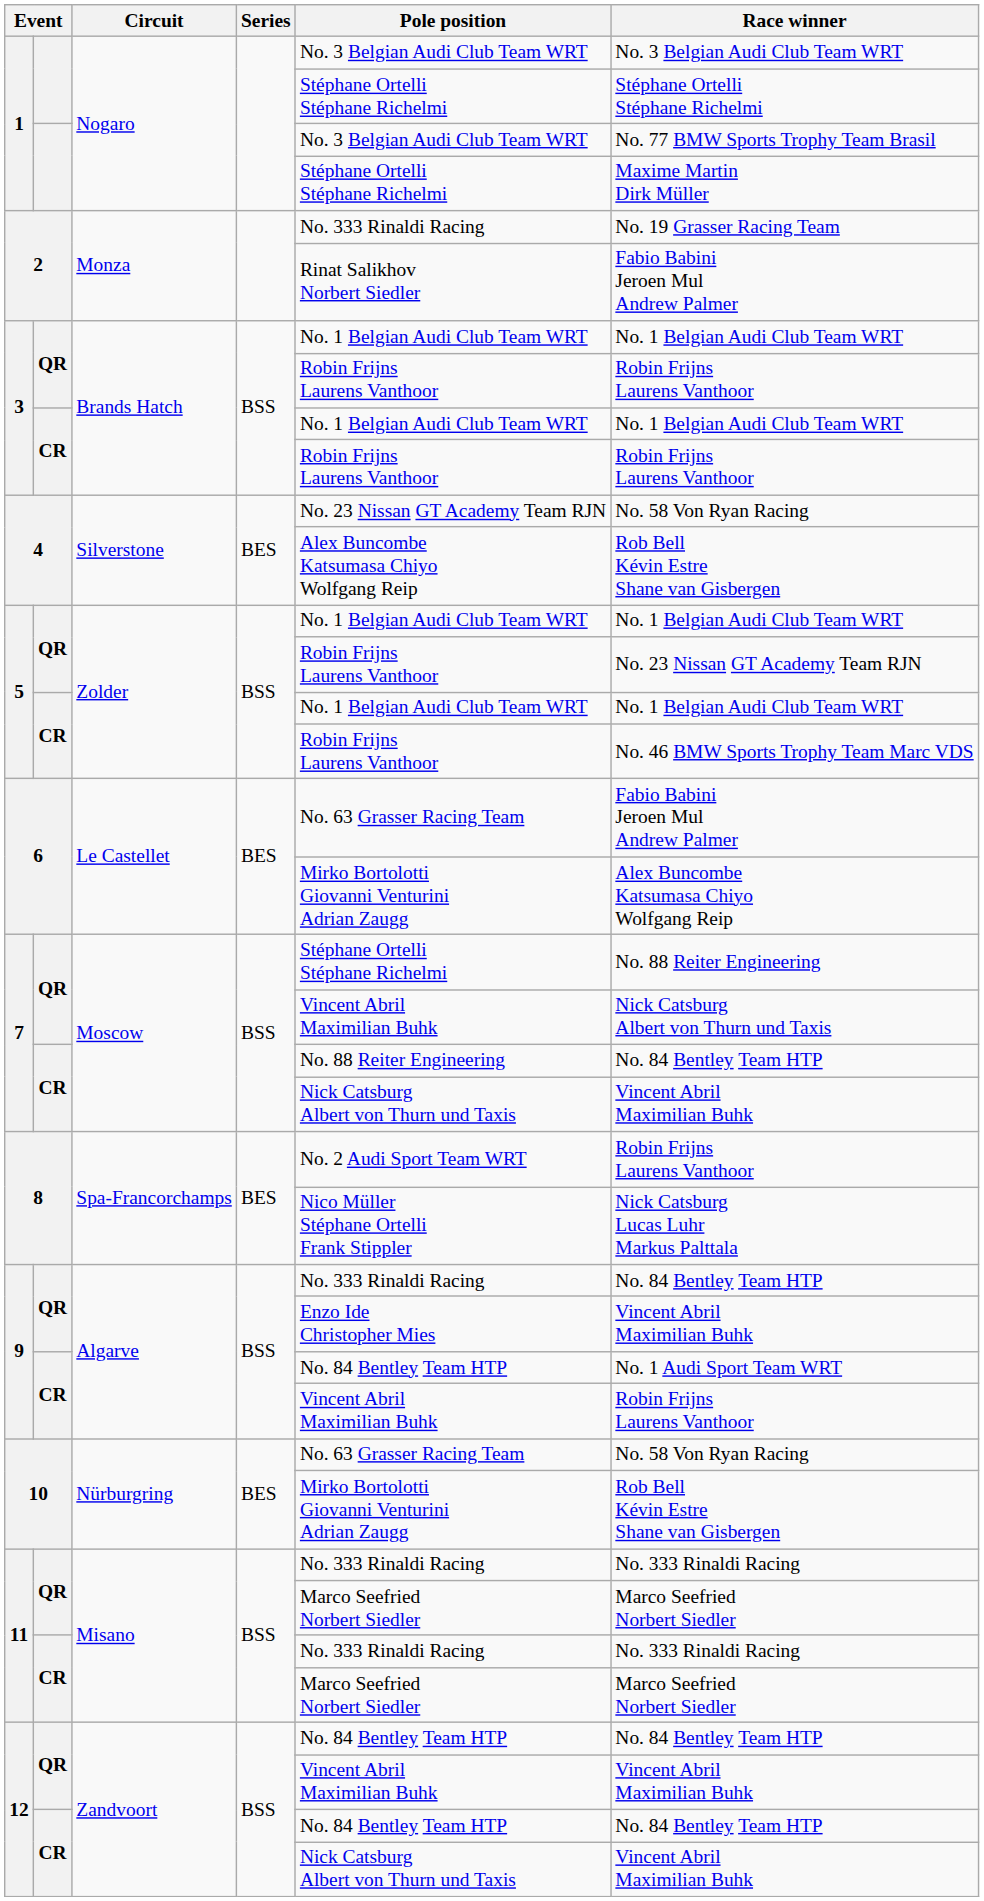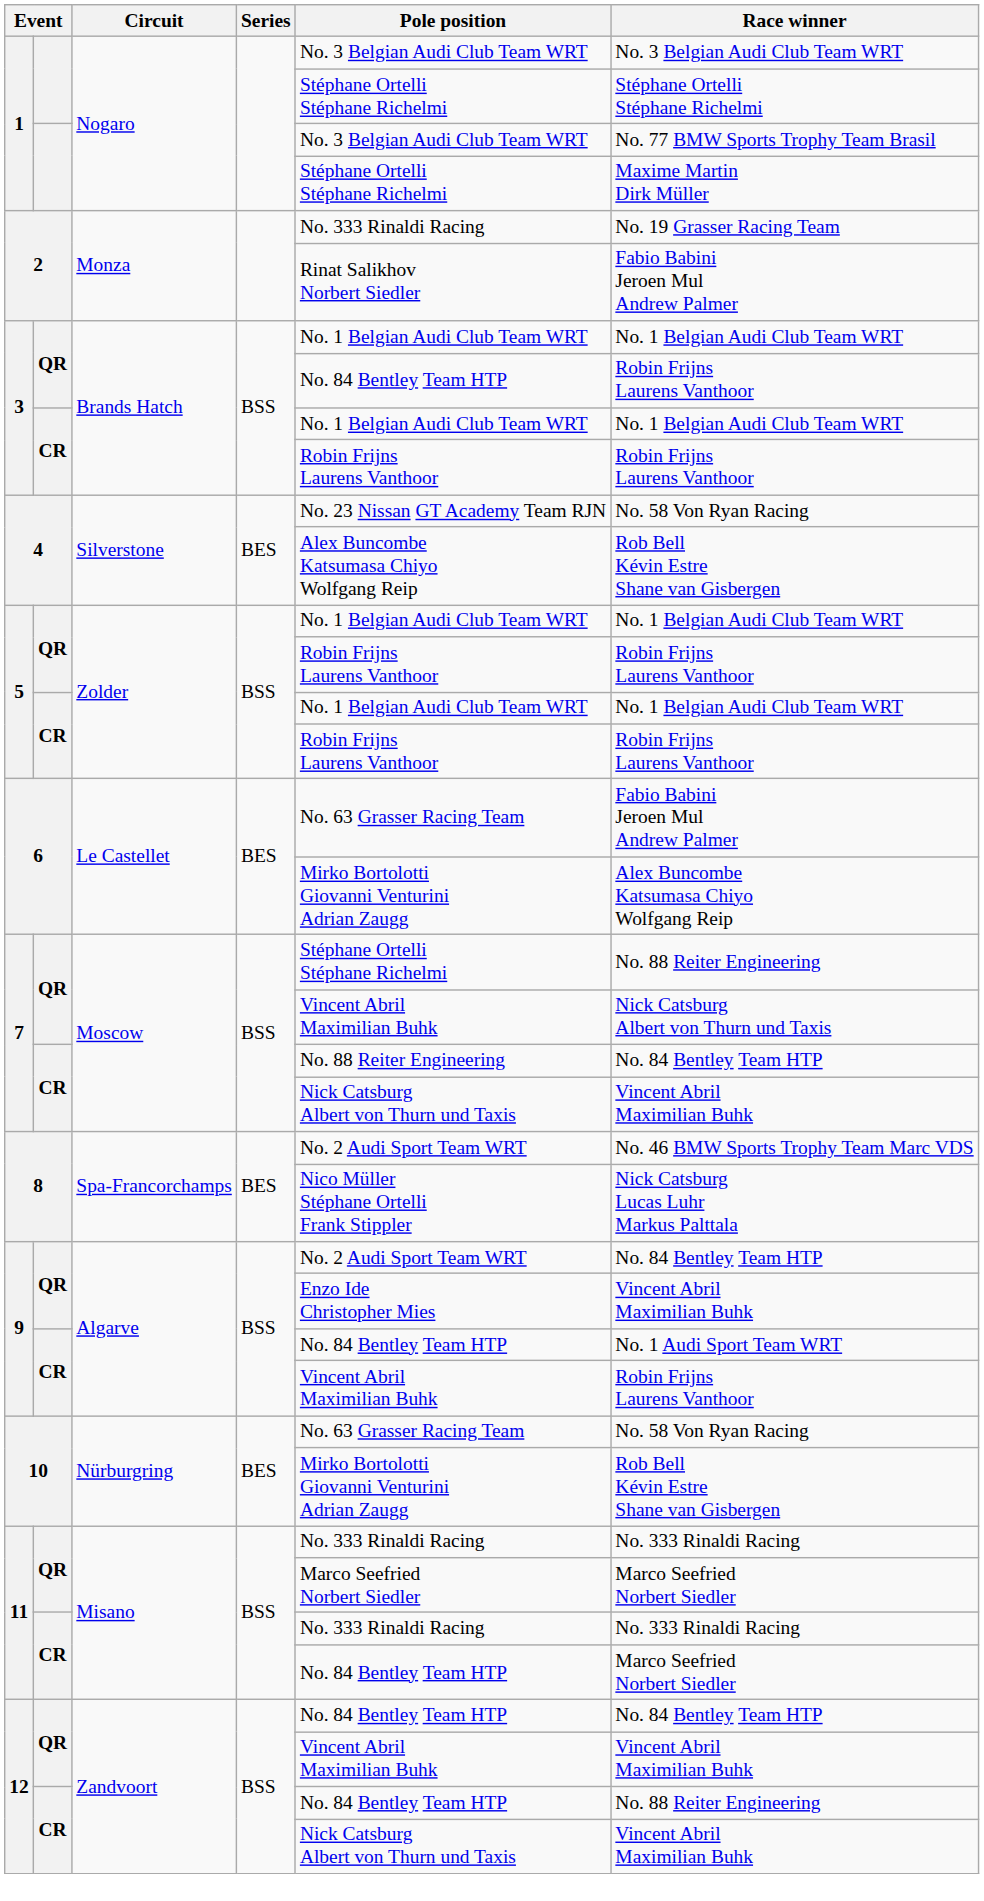(369, 379) Robin Frijns Laurens Vanthoor -> (404, 379) No. 84 Bentley Team HTP
(768, 663) No. 23 Nissan GT Academy Team RJN -> (685, 663) Robin Frijns Laurens Vanthoor
(794, 750) No. 46 BMW Sports Trophy Team Marc VDS -> (685, 750) Robin Frijns Laurens Vanthoor
(685, 1158) Robin Frijns Laurens Vanthoor -> (794, 1147) No. 46 BMW Sports Trophy Team Marc VDS
(392, 1279) No. 333 Rinaldi Racing -> (413, 1256) No. 2 Audi Sport Team WRT
(360, 1694) Marco Seefried Norbert Siedler -> (404, 1671) No. 84 Bentley Team HTP
(719, 1825) No. 84 Bentley Team HTP -> (718, 1802) No. 88 Reiter Engineering
